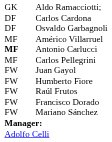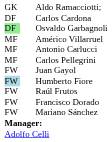(10, 28) no background -> (10, 28) lightgreen background
(11, 49) bold -> (11, 49) normal
(11, 81) no background -> (11, 81) lightblue background
